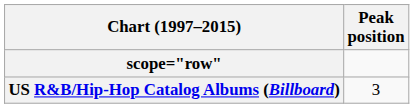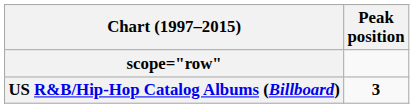(376, 90) normal -> (376, 90) bold
